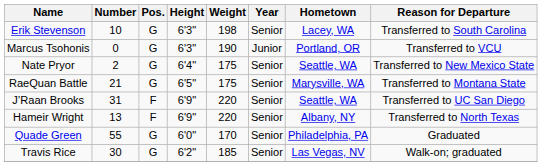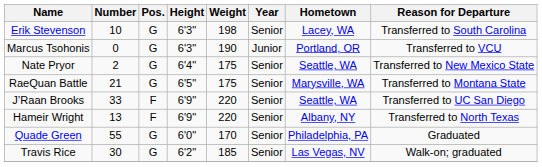(115, 100) 31 -> (115, 100) 33
